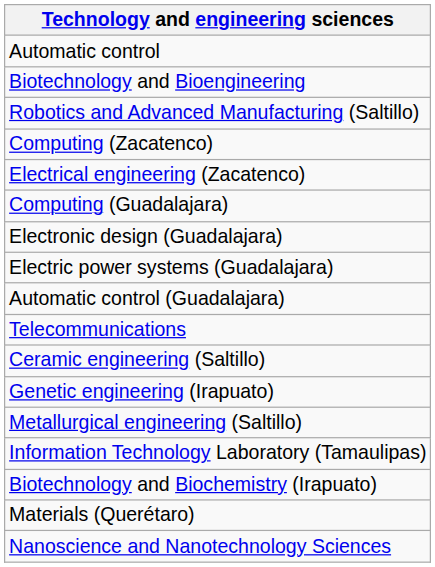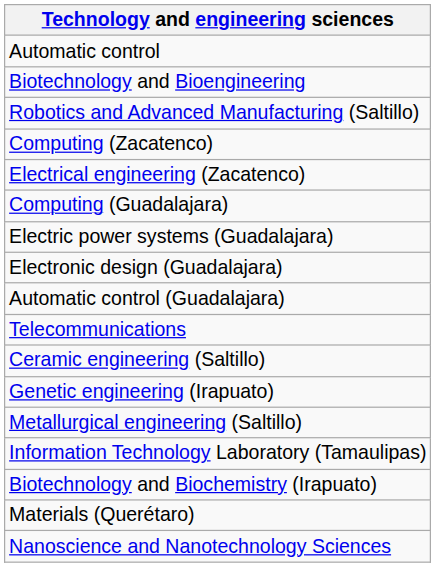(146, 236) Electronic design (Guadalajara) -> (171, 236) Electric power systems (Guadalajara)
(171, 267) Electric power systems (Guadalajara) -> (146, 267) Electronic design (Guadalajara)
